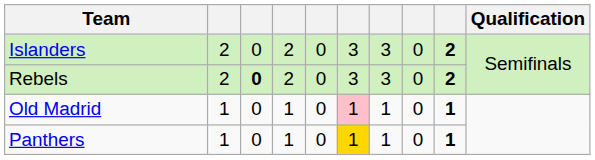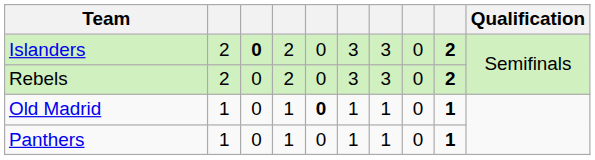(256, 49) normal -> (256, 49) bold
(256, 79) bold -> (256, 79) normal
(321, 109) normal -> (321, 109) bold
(353, 109) pink background -> (353, 109) no background
(353, 139) gold background -> (353, 139) no background
